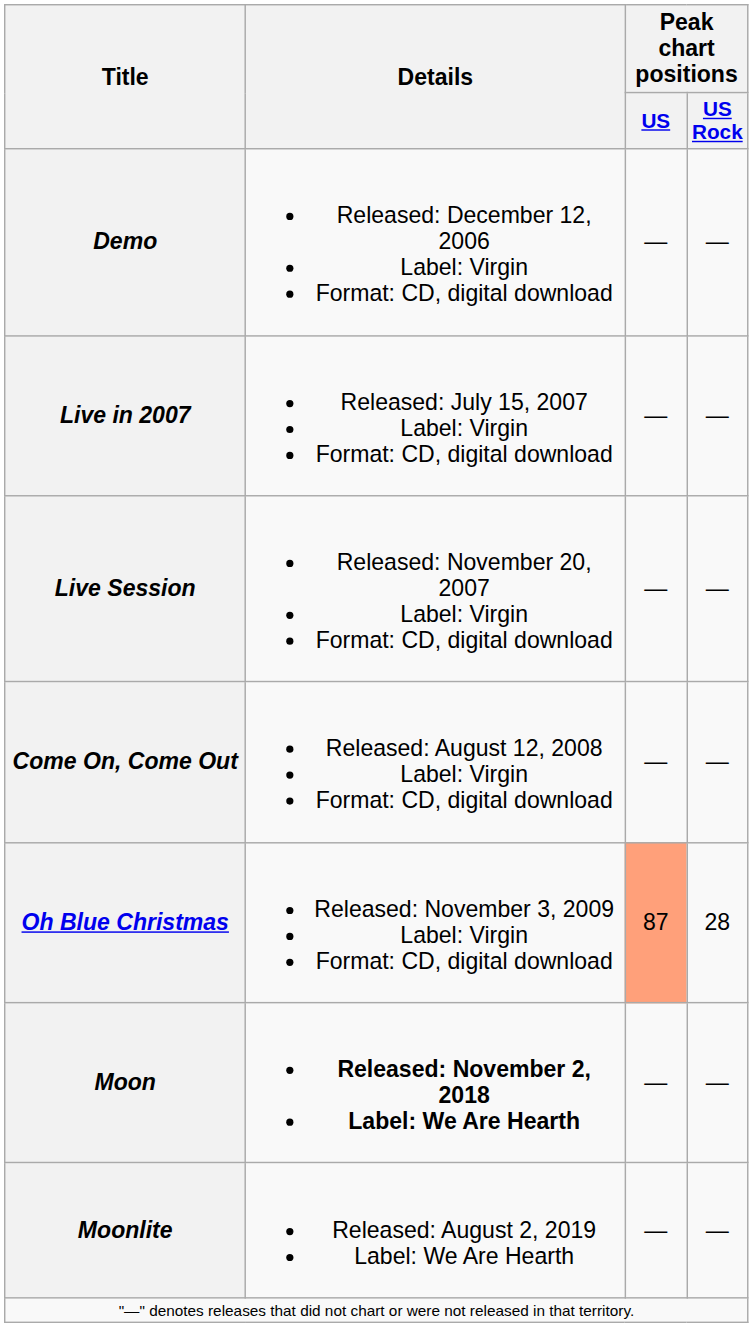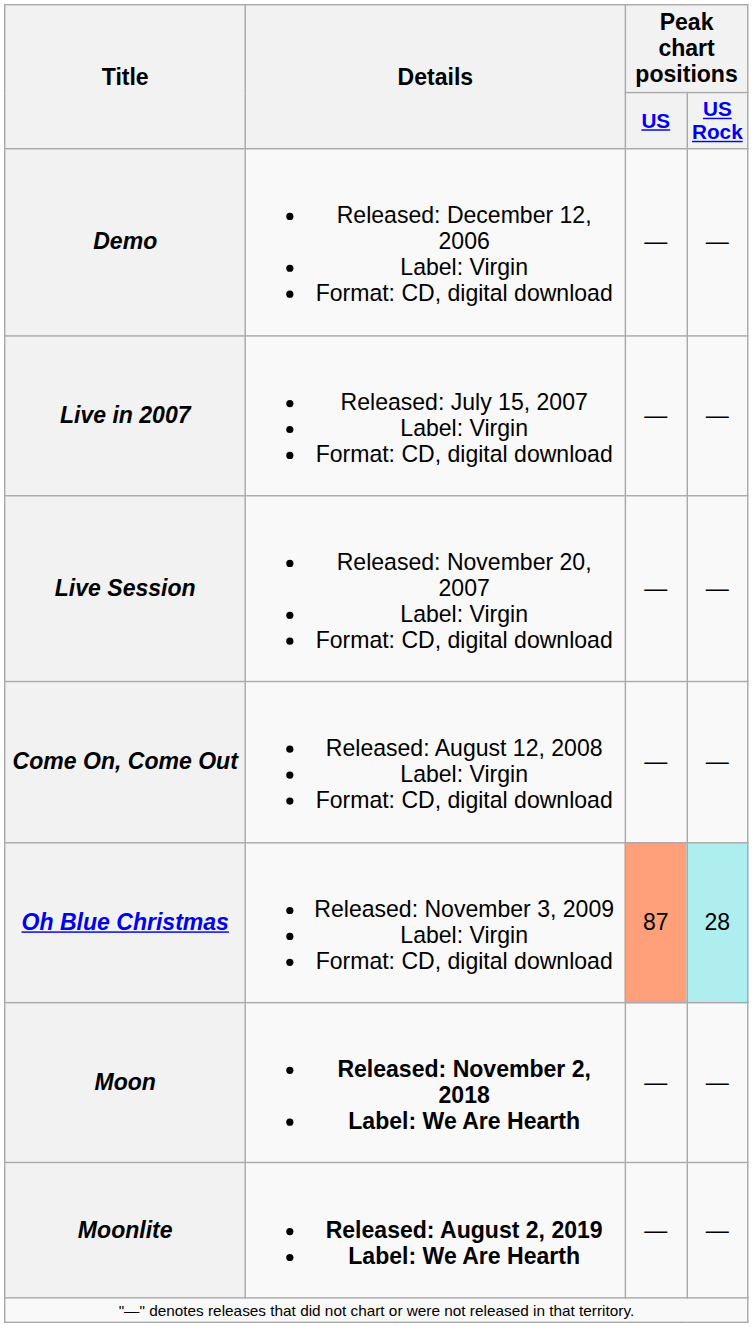(717, 922) no background -> (717, 922) paleturquoise background
(435, 1243) normal -> (435, 1243) bold
